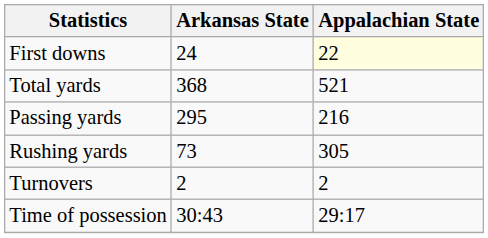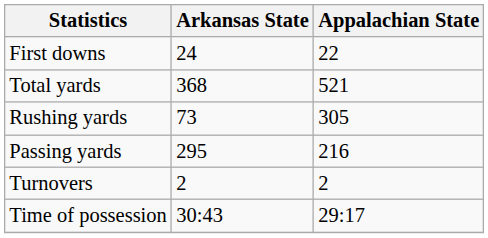(328, 53) lightyellow background -> (328, 53) no background
rows swapped: (68, 150) <-> (65, 118)
